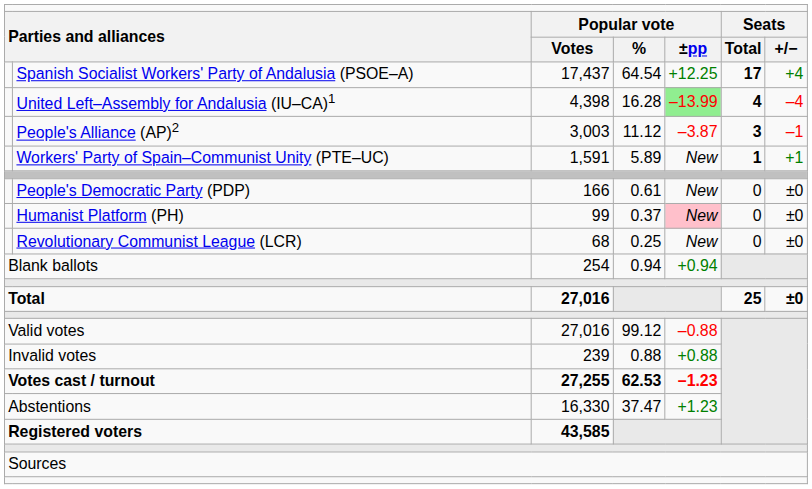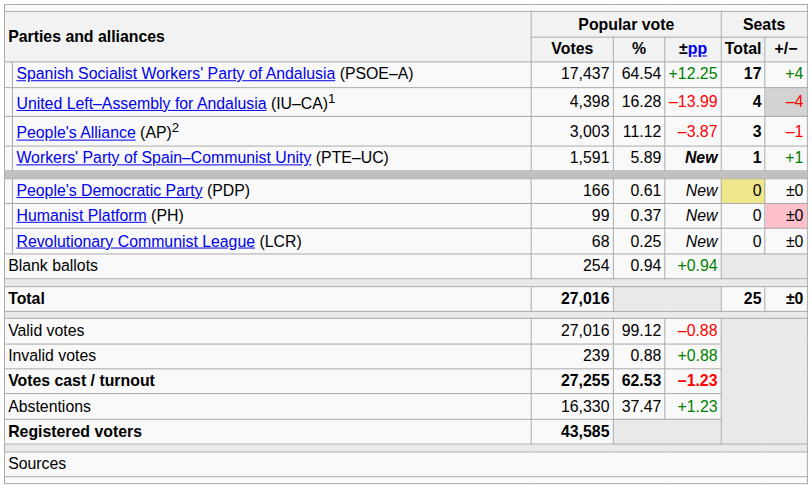(693, 101) lightgreen background -> (693, 101) no background
(795, 101) no background -> (795, 101) lightgrey background
(702, 158) normal -> (701, 158) bold
(757, 190) no background -> (757, 190) khaki background
(702, 216) pink background -> (702, 216) no background
(795, 216) no background -> (795, 216) pink background
